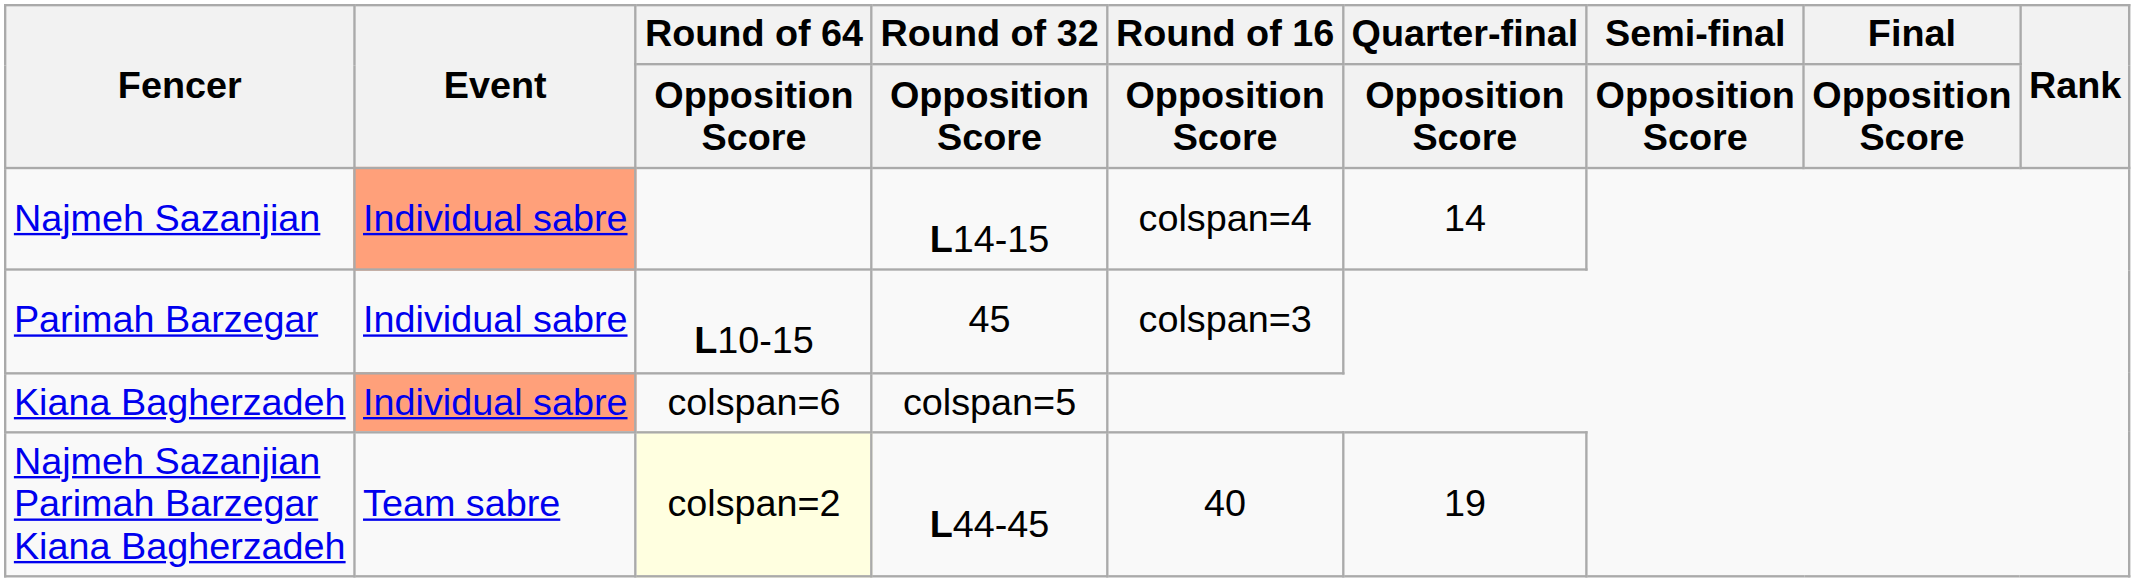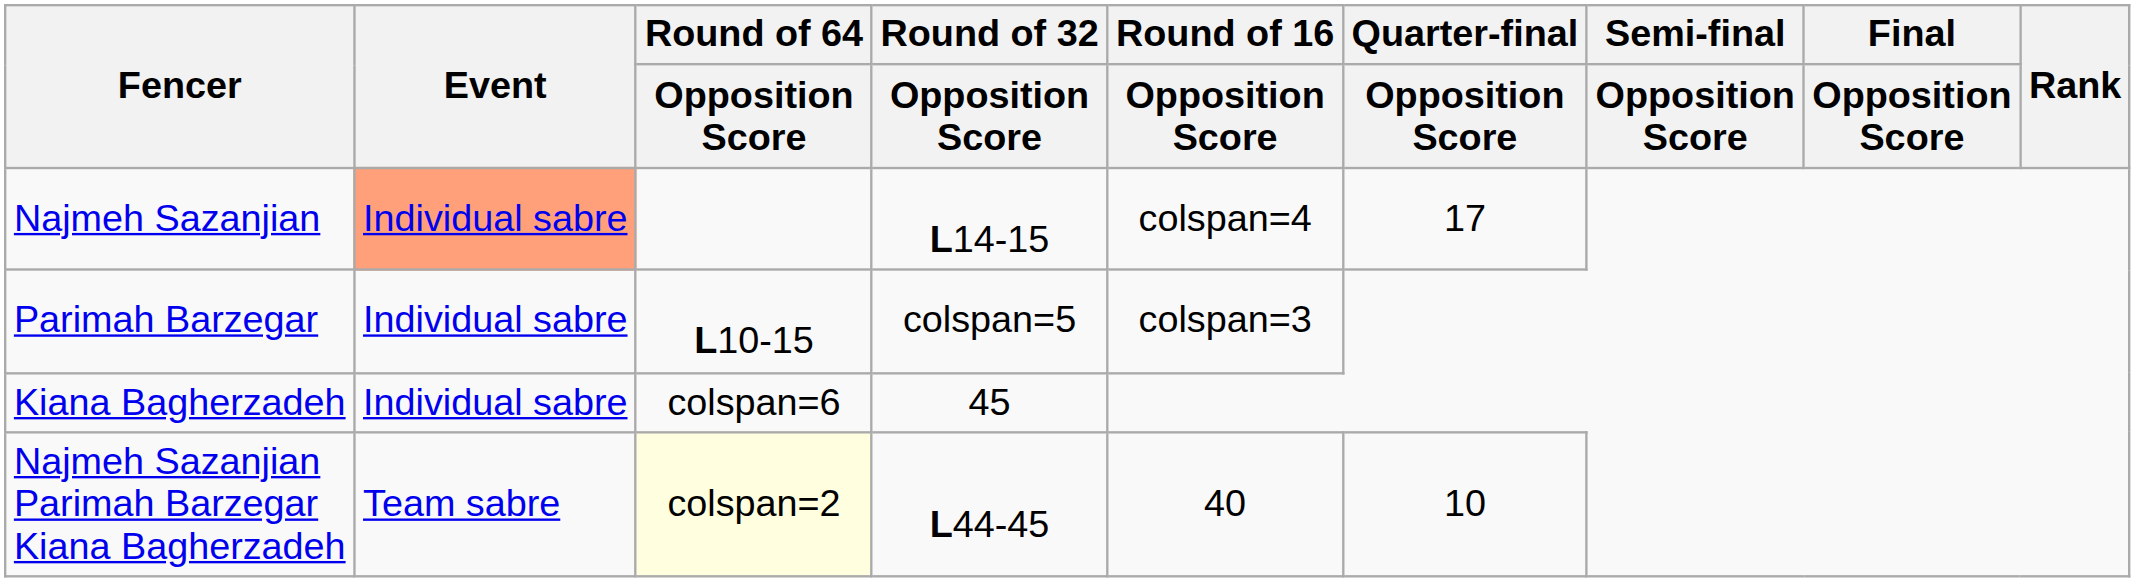(1465, 217) 14 -> (1465, 217) 17
(990, 320) 45 -> (990, 320) colspan=5
(495, 401) lightsalmon background -> (495, 401) no background
(990, 401) colspan=5 -> (990, 401) 45
(1465, 503) 19 -> (1465, 503) 10
